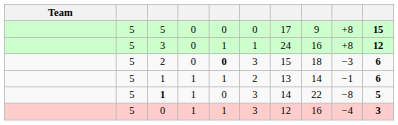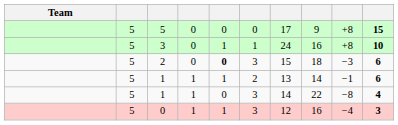(378, 45) 12 -> (378, 45) 10
(163, 95) bold -> (163, 95) normal
(378, 95) 5 -> (378, 95) 4
